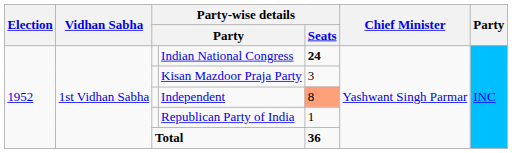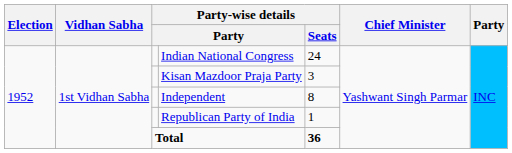(314, 55) bold -> (314, 55) normal
(311, 96) lightsalmon background -> (311, 96) no background
